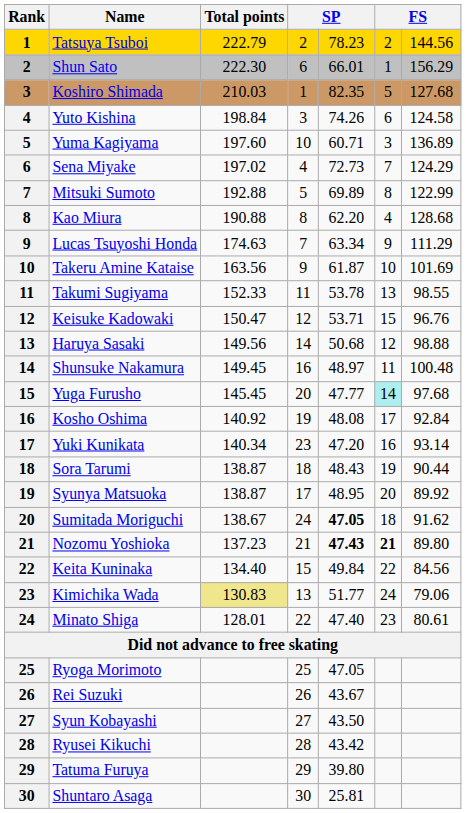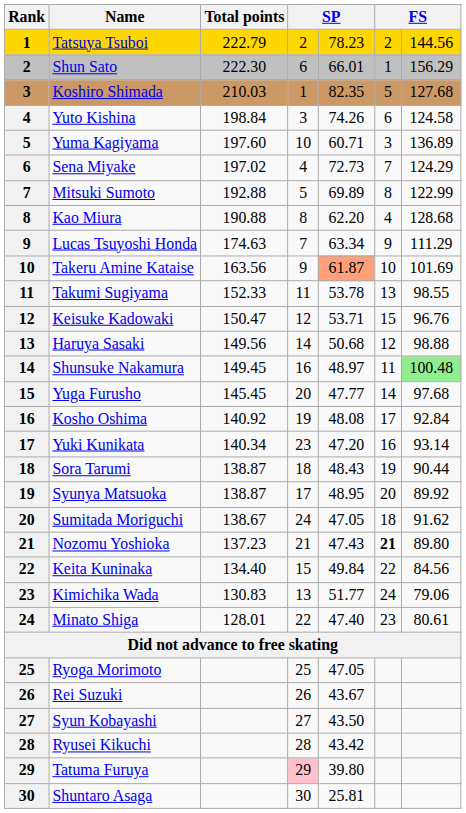(346, 268) no background -> (346, 268) lightsalmon background
(431, 368) no background -> (431, 368) lightgreen background
(388, 393) paleturquoise background -> (388, 393) no background
(346, 519) bold -> (346, 519) normal
(346, 544) bold -> (346, 544) normal
(244, 594) khaki background -> (244, 594) no background
(303, 770) no background -> (303, 770) pink background
